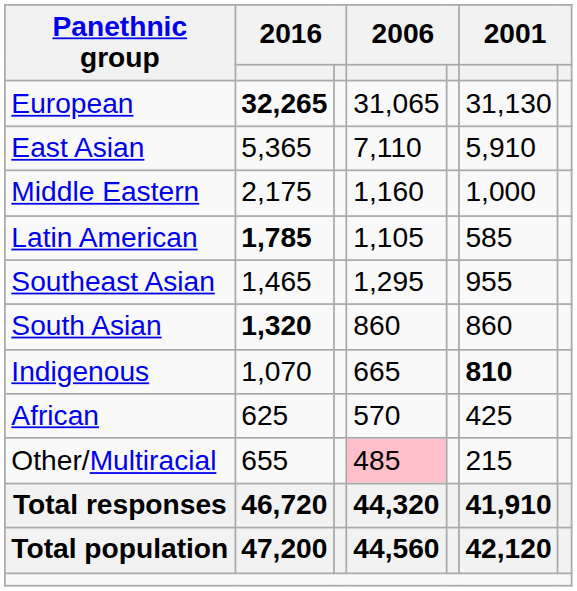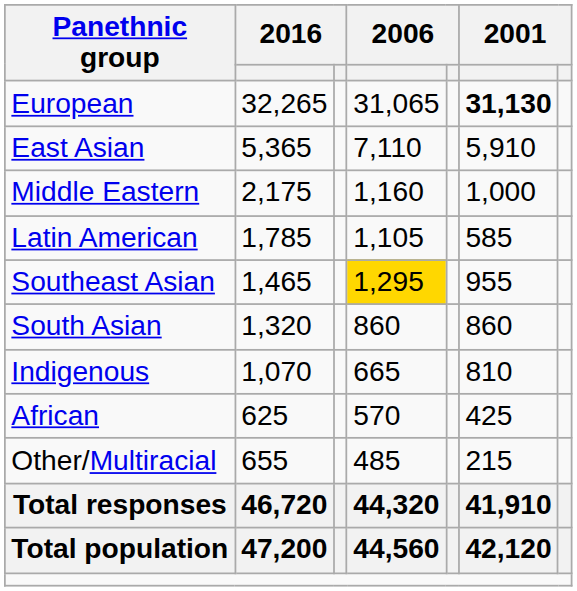(284, 103) bold -> (284, 103) normal
(508, 103) normal -> (508, 103) bold
(276, 237) bold -> (276, 237) normal
(389, 281) no background -> (389, 281) gold background
(276, 326) bold -> (276, 326) normal
(489, 371) bold -> (489, 371) normal
(377, 460) pink background -> (377, 460) no background
